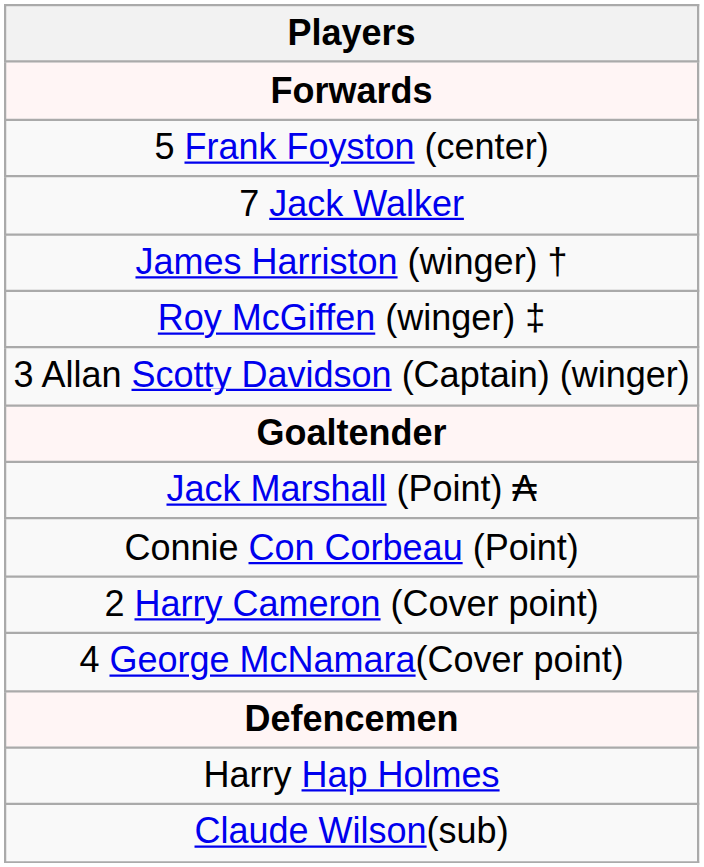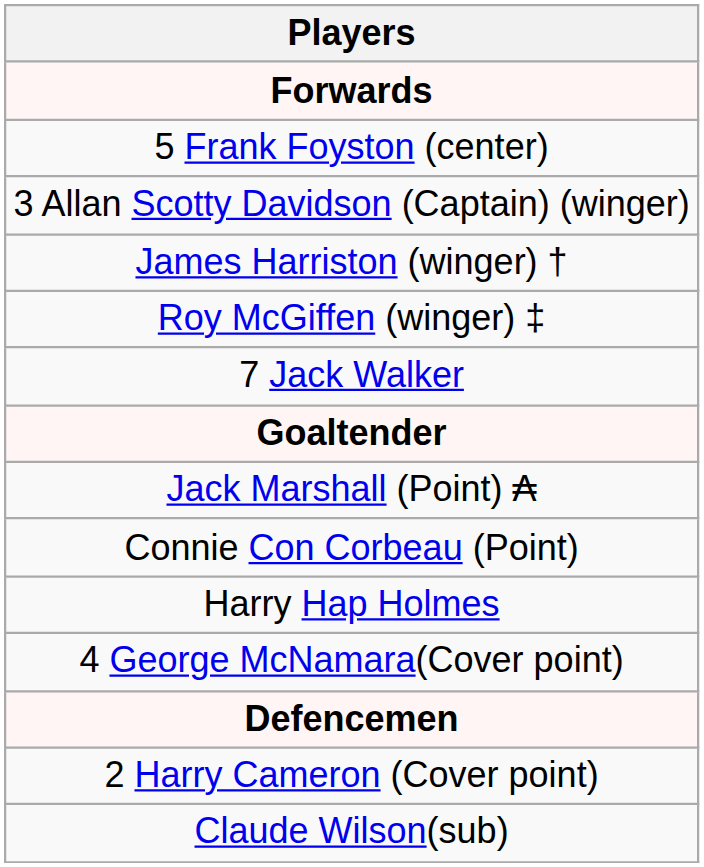(352, 204) 7 Jack Walker -> (352, 204) 3 Allan Scotty Davidson (Captain) (winger)
(352, 375) 3 Allan Scotty Davidson (Captain) (winger) -> (352, 375) 7 Jack Walker
(352, 603) 2 Harry Cameron (Cover point) -> (352, 603) Harry Hap Holmes
(352, 775) Harry Hap Holmes -> (352, 775) 2 Harry Cameron (Cover point)
